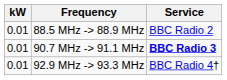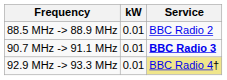columns swapped: (89, 13) <-> (18, 13)
(184, 65) no background -> (184, 65) khaki background
